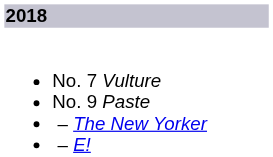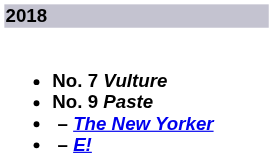(137, 113) normal -> (137, 113) bold
